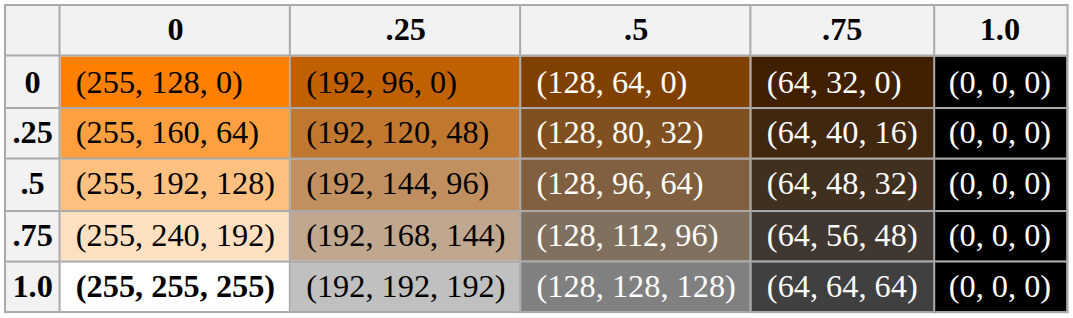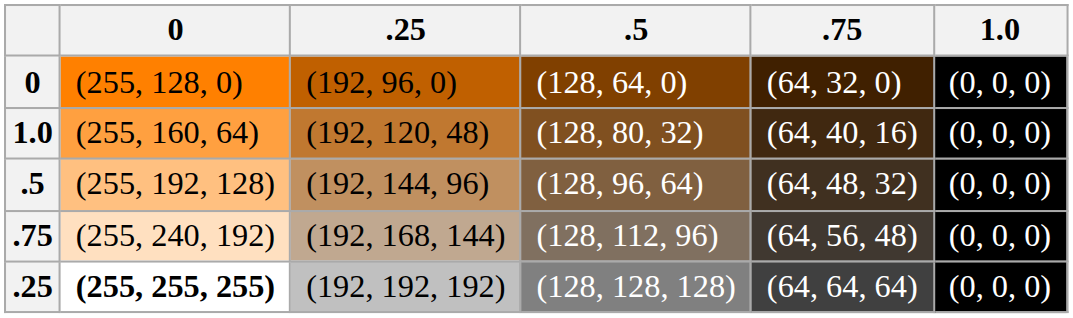(33, 132) .25 -> (33, 132) 1.0
(33, 286) 1.0 -> (33, 286) .25
